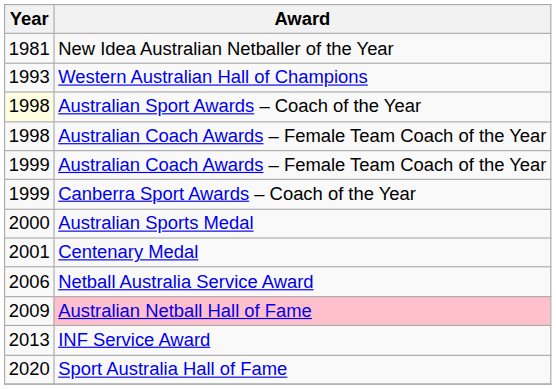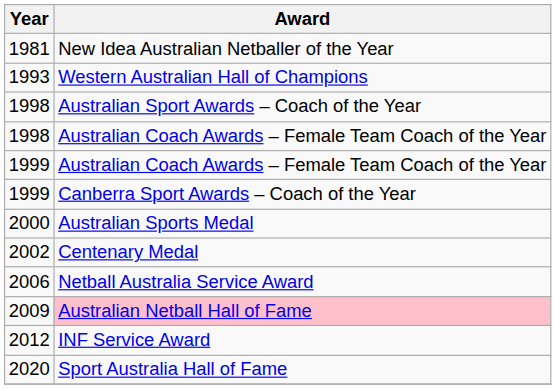(29, 106) lightyellow background -> (29, 106) no background
(29, 252) 2001 -> (29, 252) 2002
(29, 340) 2013 -> (29, 340) 2012
